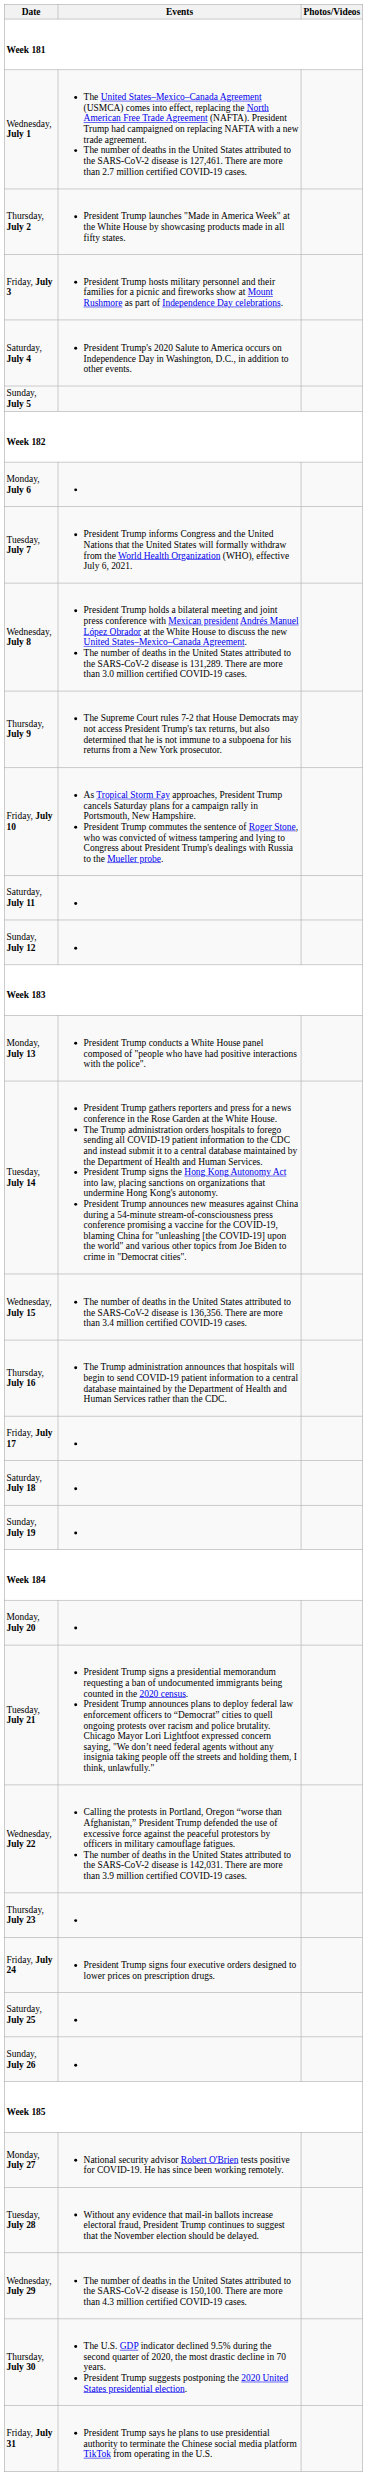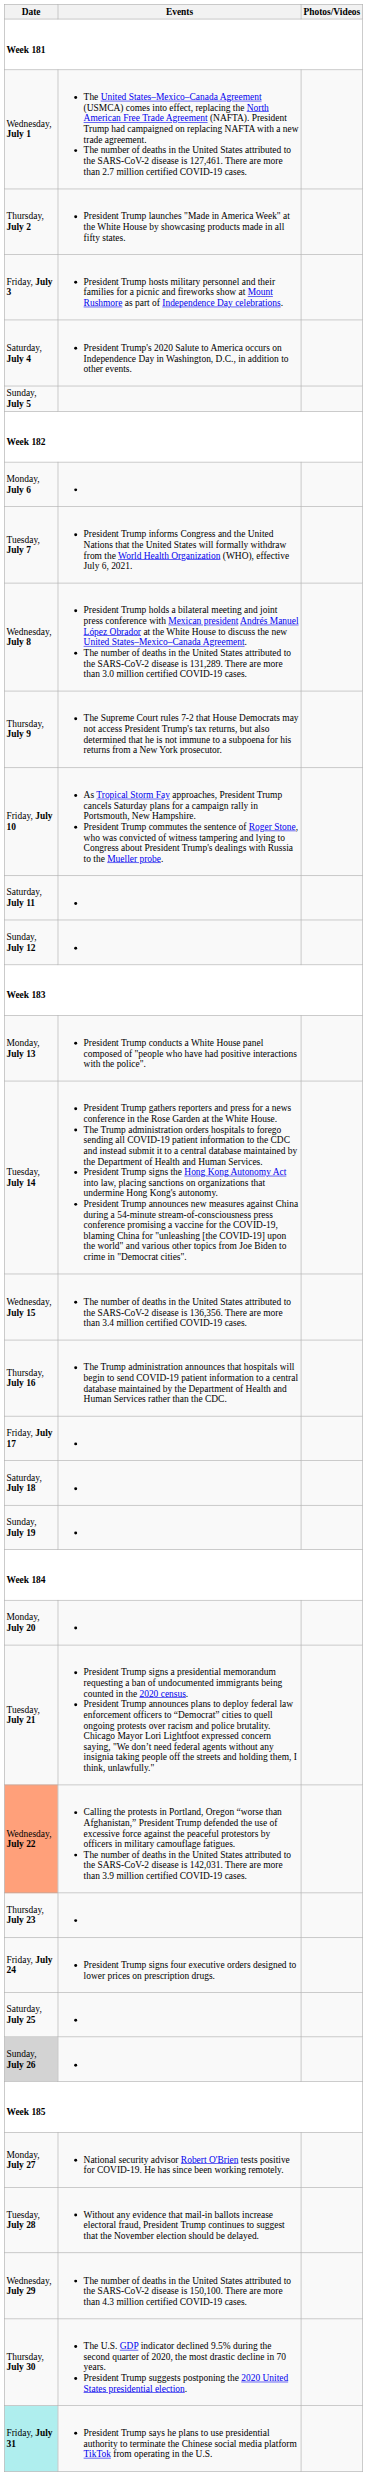(29, 1839) no background -> (29, 1839) lightsalmon background
(22, 2059) no background -> (22, 2059) lightgrey background
(30, 2438) no background -> (30, 2438) paleturquoise background
